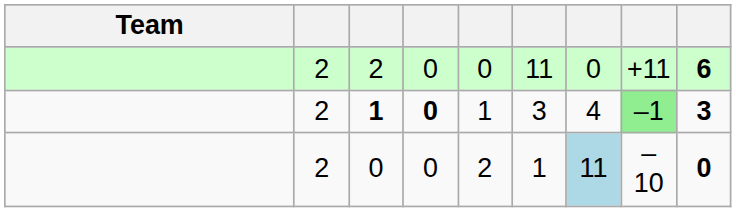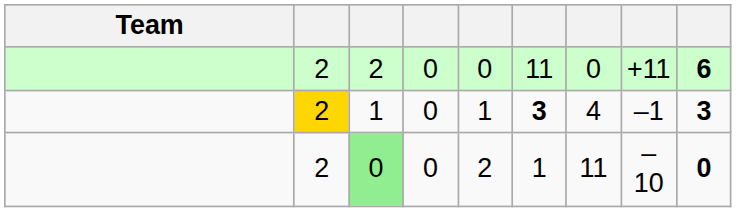(322, 111) no background -> (322, 111) gold background
(376, 111) bold -> (376, 111) normal
(430, 111) bold -> (430, 111) normal
(539, 111) normal -> (539, 111) bold
(649, 111) lightgreen background -> (649, 111) no background
(376, 168) no background -> (376, 168) lightgreen background
(594, 168) lightblue background -> (594, 168) no background
